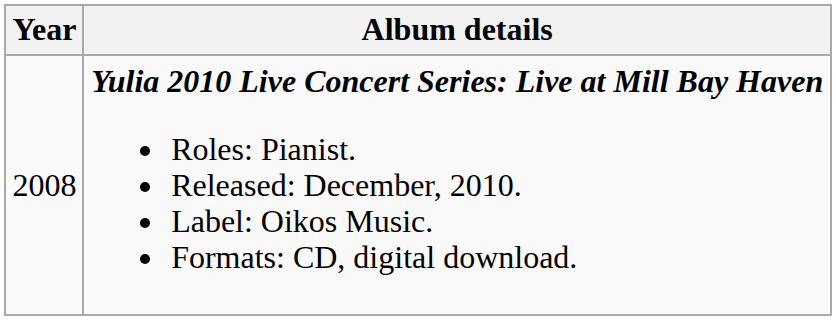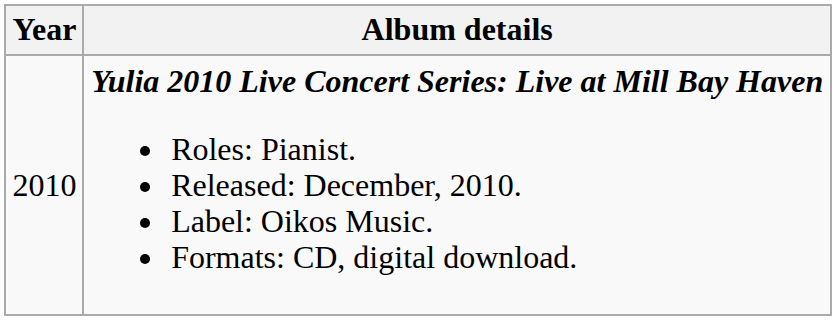(44, 184) 2008 -> (44, 184) 2010
